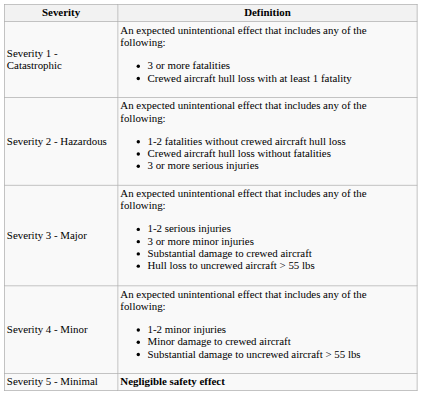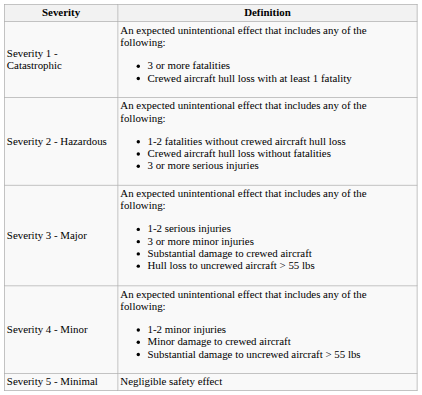(173, 382) bold -> (171, 382) normal
